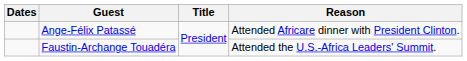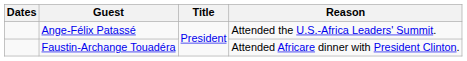(346, 30) Attended Africare dinner with President Clinton. -> (334, 30) Attended the U.S.-Africa Leaders' Summit.
(334, 47) Attended the U.S.-Africa Leaders' Summit. -> (346, 47) Attended Africare dinner with President Clinton.
